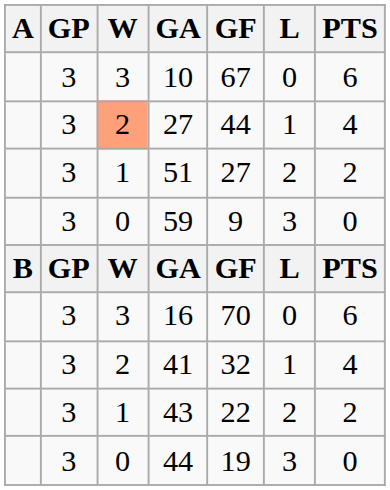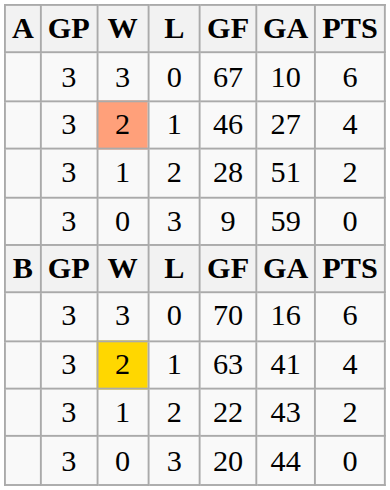columns swapped: (289, 28) <-> (178, 28)
(236, 124) 44 -> (228, 124) 46
(236, 172) 27 -> (228, 172) 28
(123, 364) no background -> (123, 364) gold background
(236, 364) 32 -> (228, 364) 63
(236, 460) 19 -> (228, 460) 20
